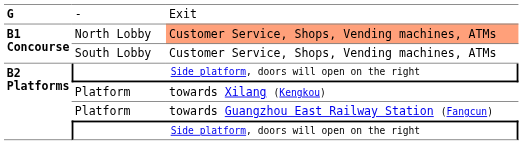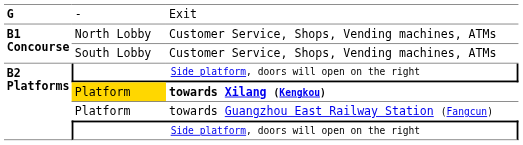(333, 34) lightsalmon background -> (333, 34) no background
(103, 92) no background -> (103, 92) gold background
(247, 92) normal -> (247, 92) bold
